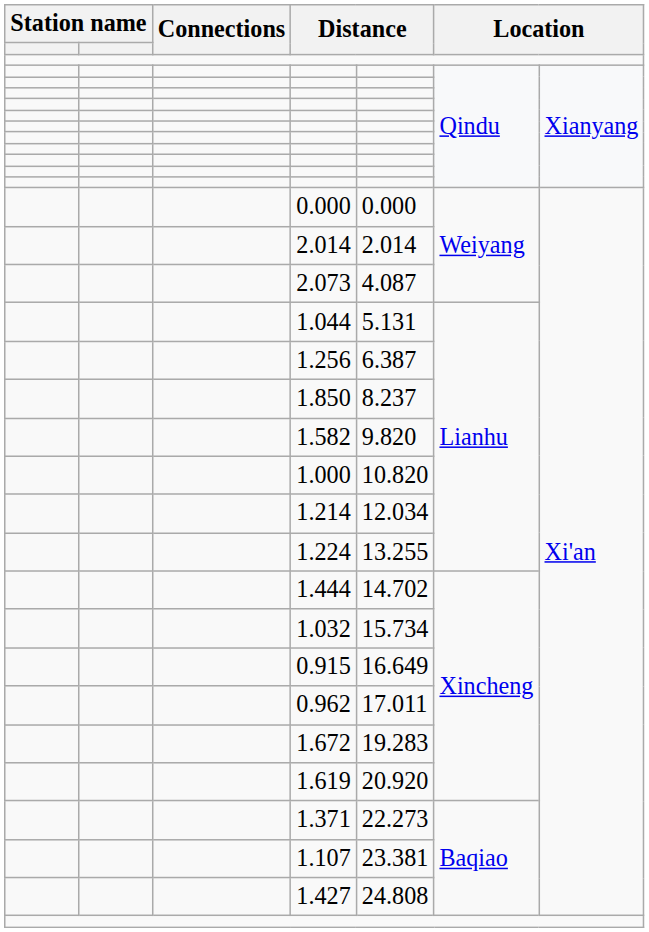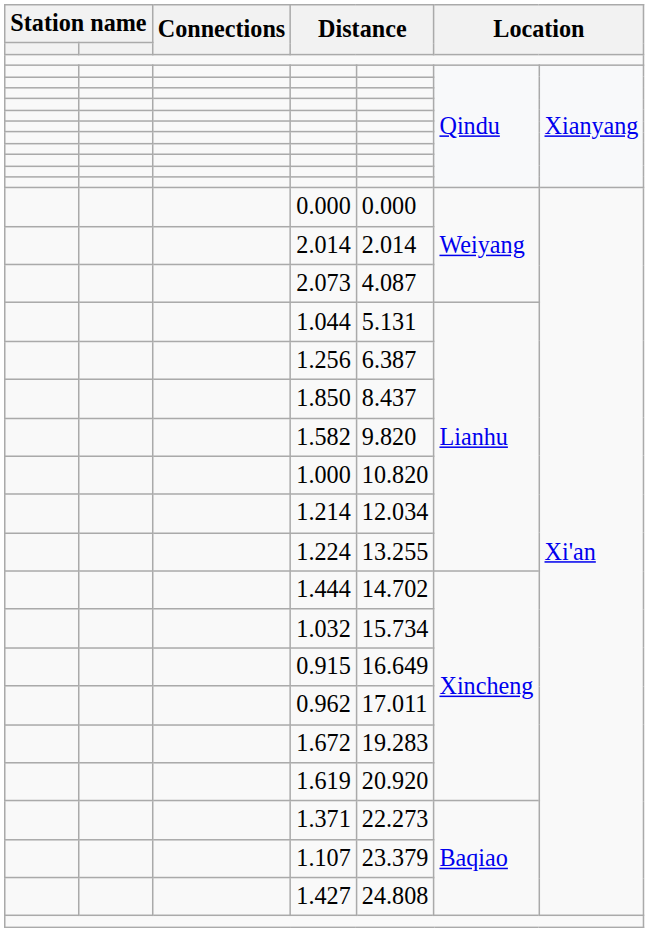(389, 398) 8.237 -> (389, 398) 8.437
(395, 858) 23.381 -> (395, 858) 23.379
